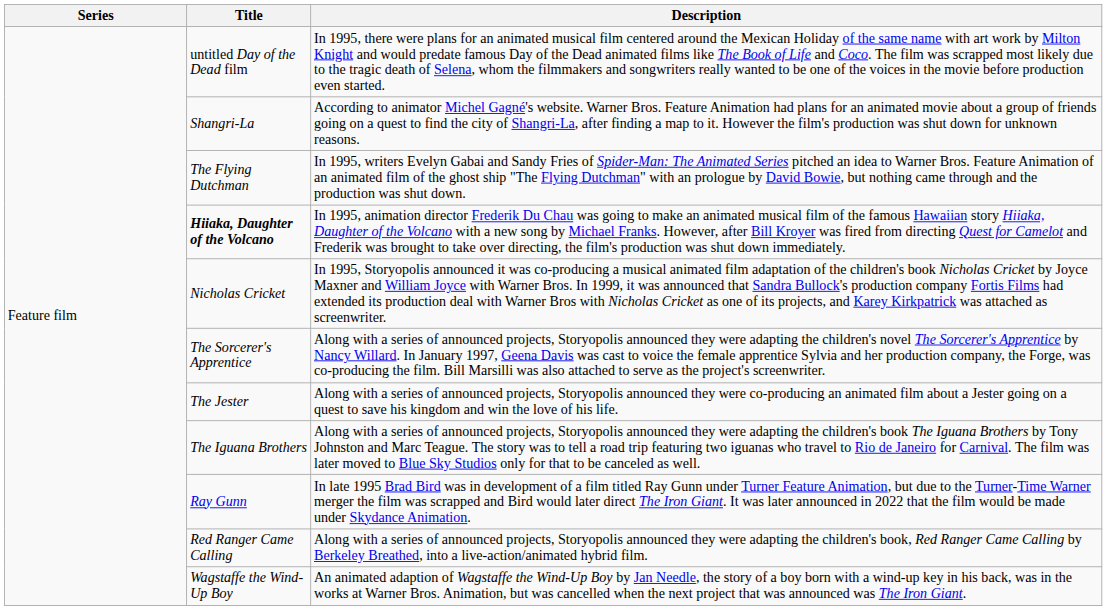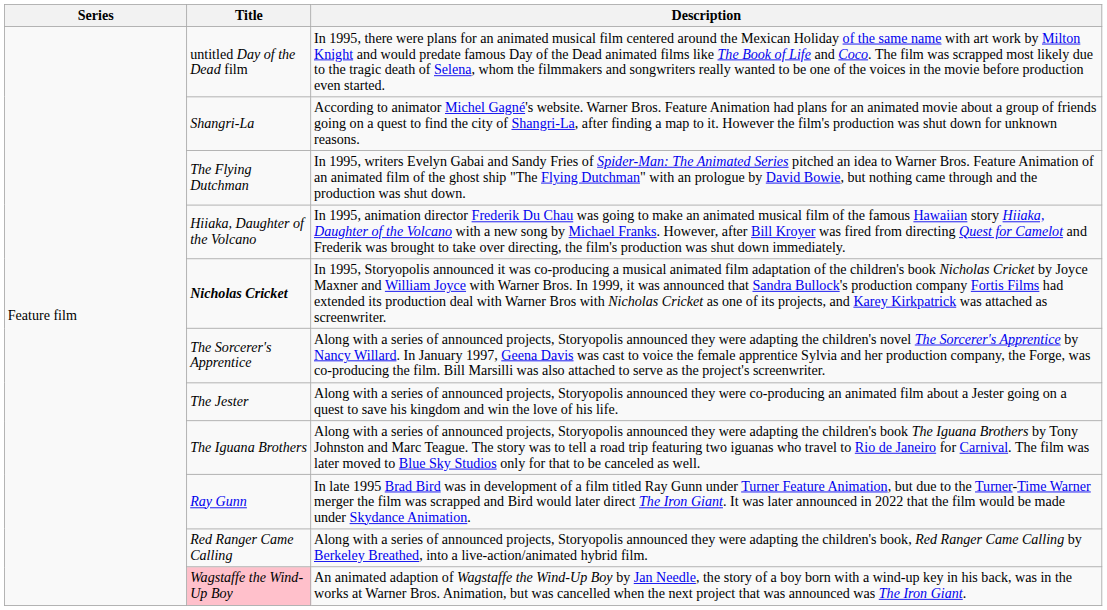(241, 231) bold -> (247, 231) normal
(238, 293) normal -> (239, 293) bold
(247, 586) no background -> (247, 586) pink background
